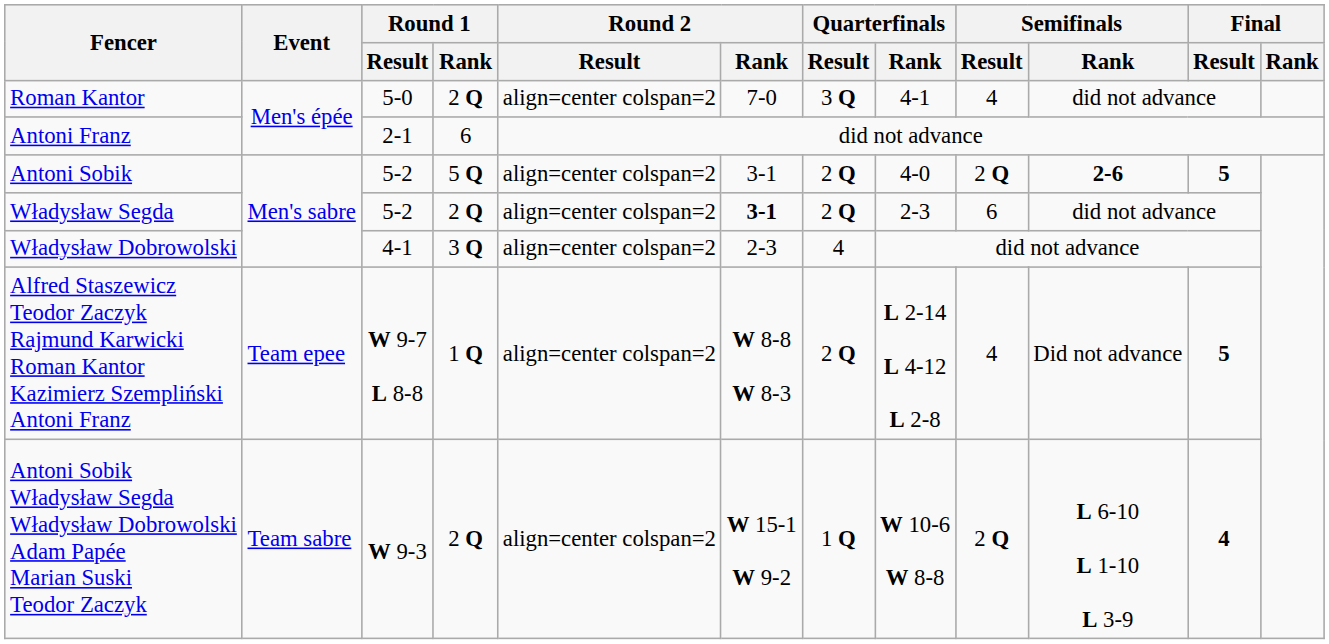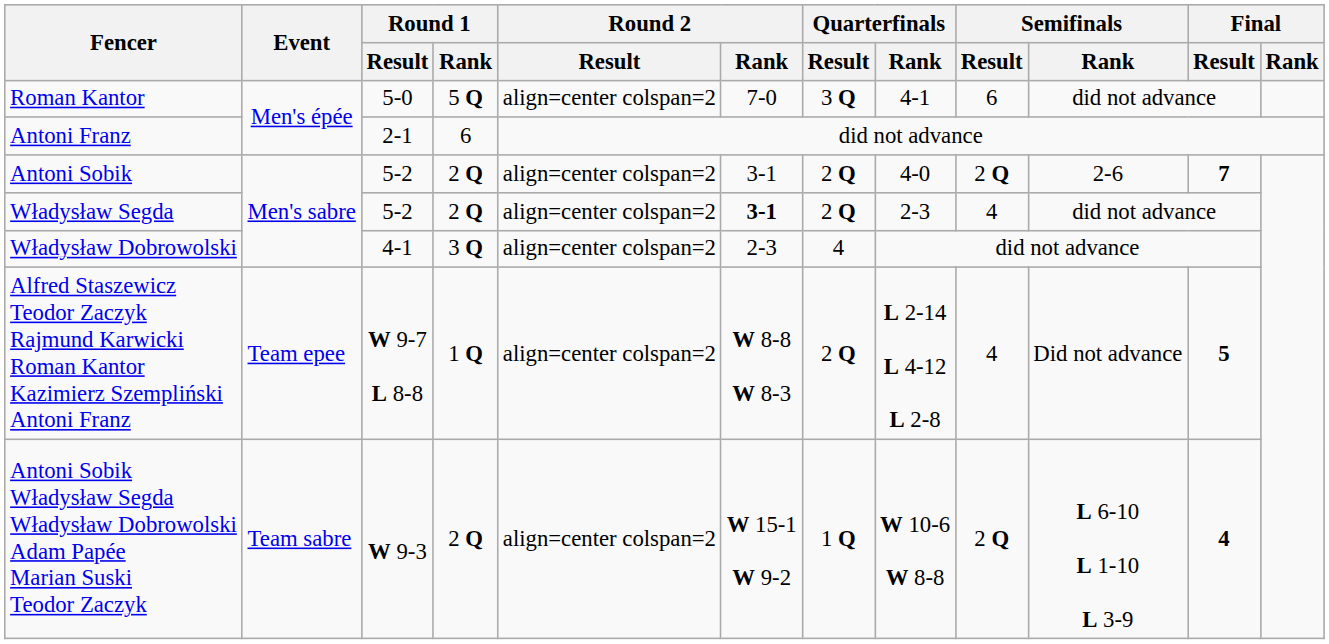(466, 98) 2 Q -> (466, 98) 5 Q
(992, 98) 4 -> (992, 98) 6
(466, 173) 5 Q -> (466, 173) 2 Q
(1108, 173) bold -> (1108, 173) normal
(1224, 173) 5 -> (1224, 173) 7
(992, 211) 6 -> (992, 211) 4
